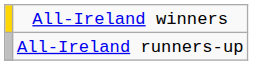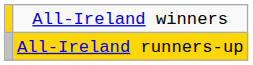(130, 47) no background -> (130, 47) gold background
